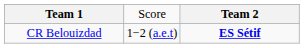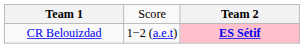(240, 33) no background -> (240, 33) pink background
